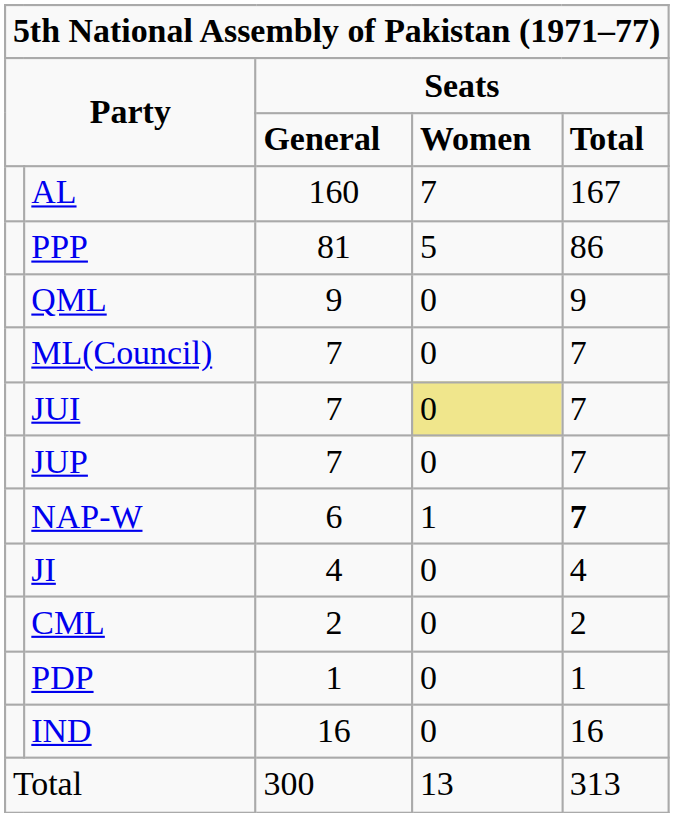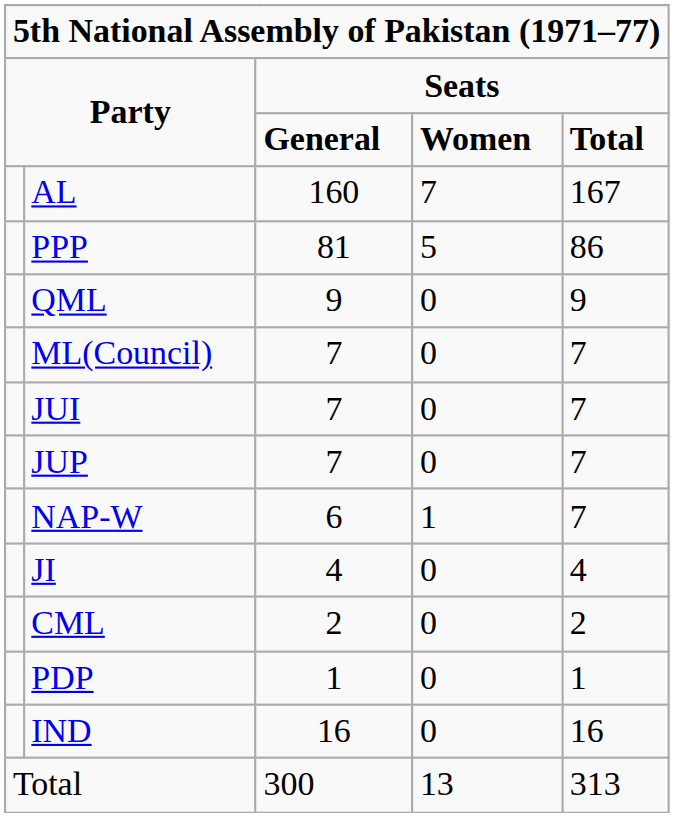(428, 407) khaki background -> (428, 407) no background
(578, 515) bold -> (578, 515) normal
